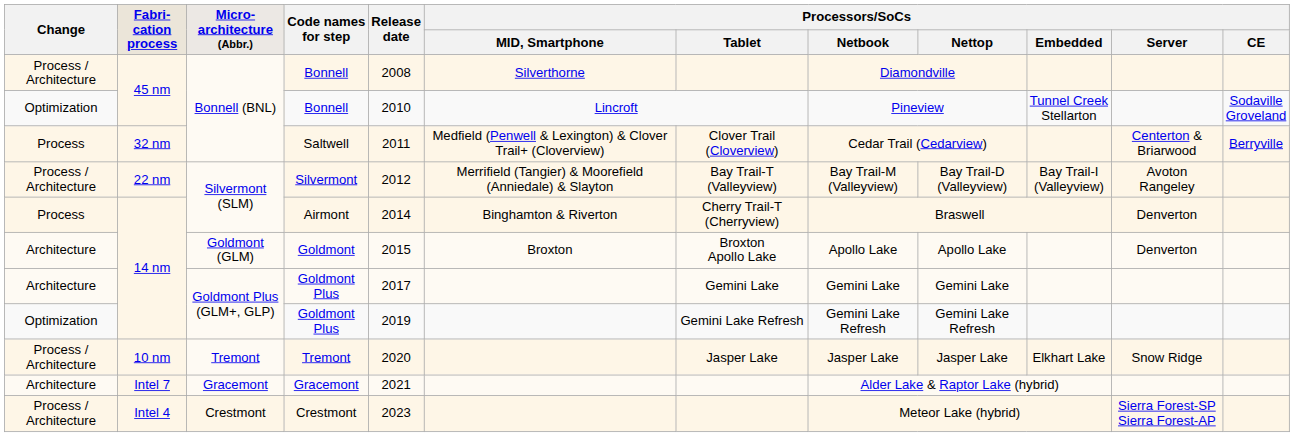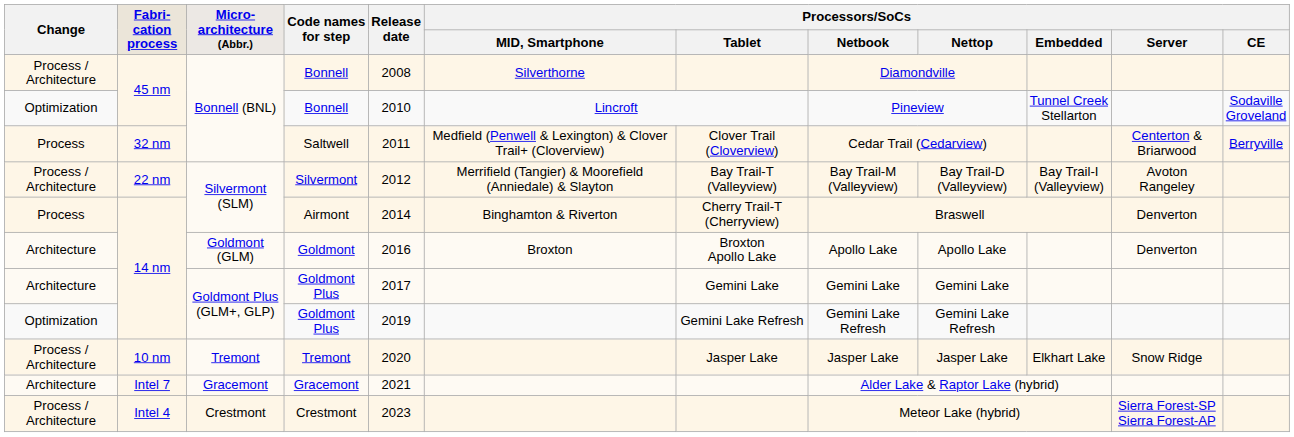(396, 250) 2015 -> (396, 250) 2016
